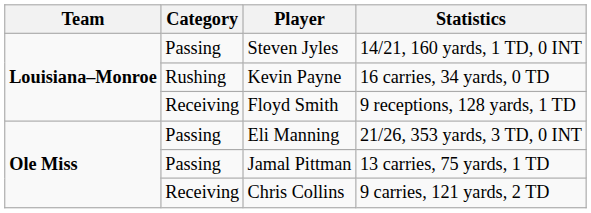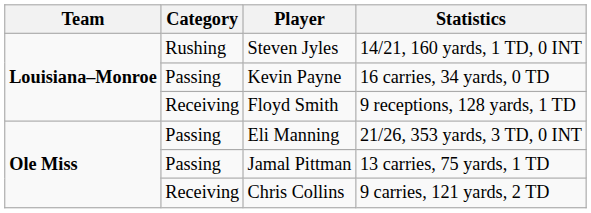(193, 48) Passing -> (196, 48) Rushing
(196, 77) Rushing -> (193, 77) Passing
